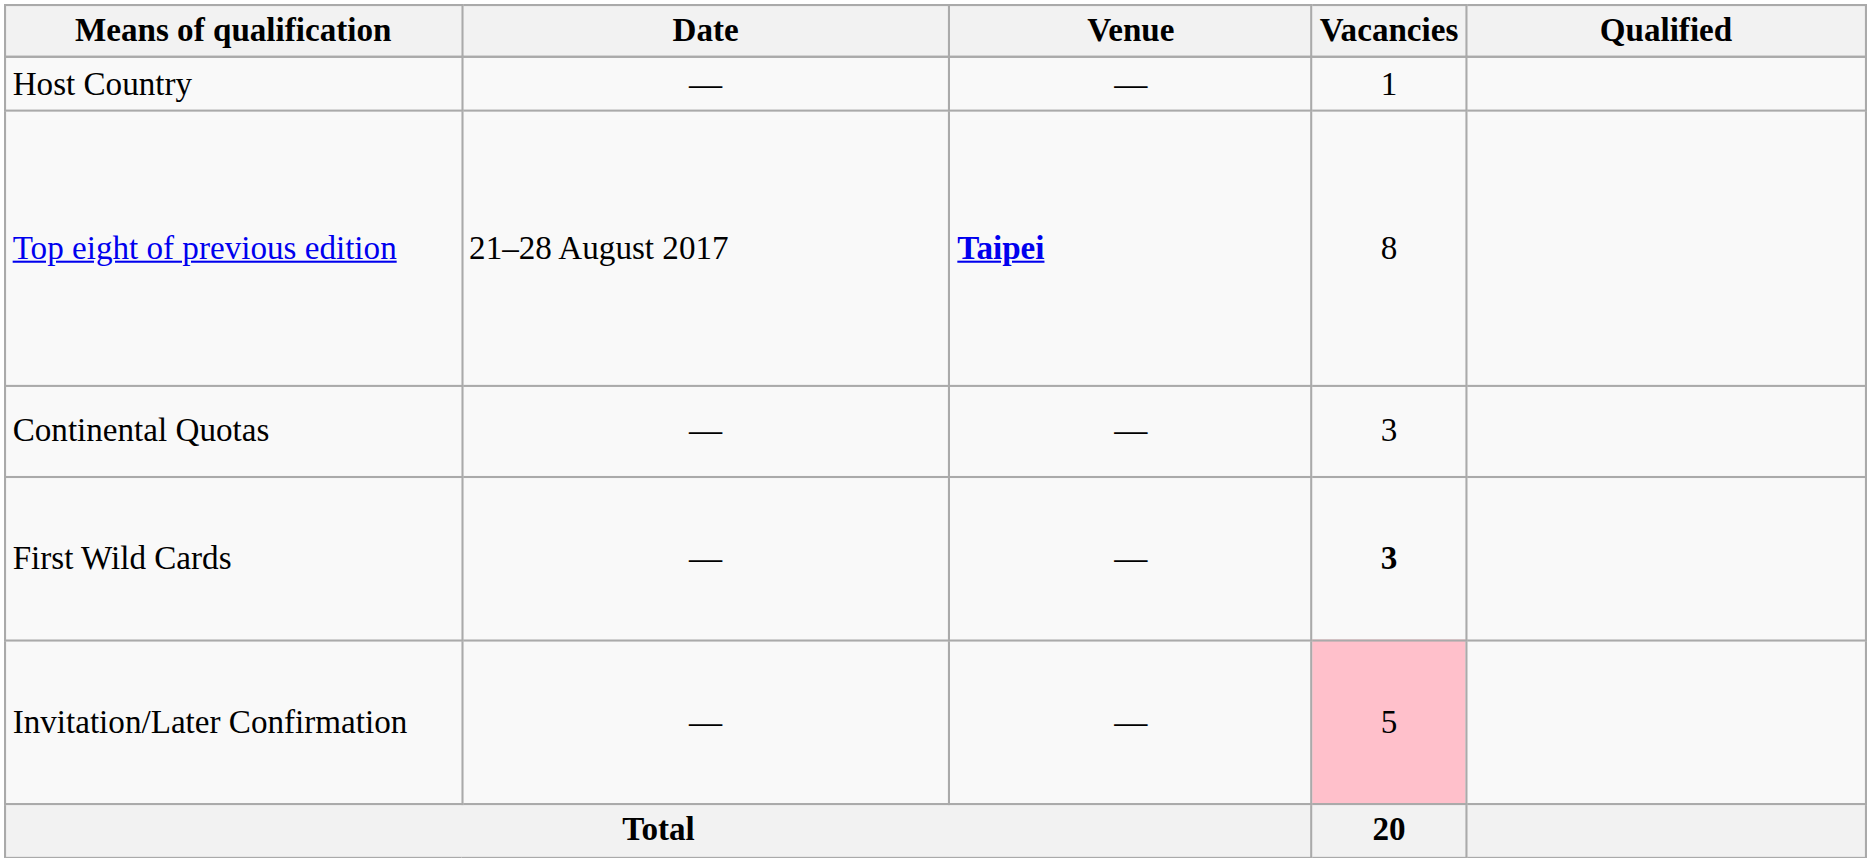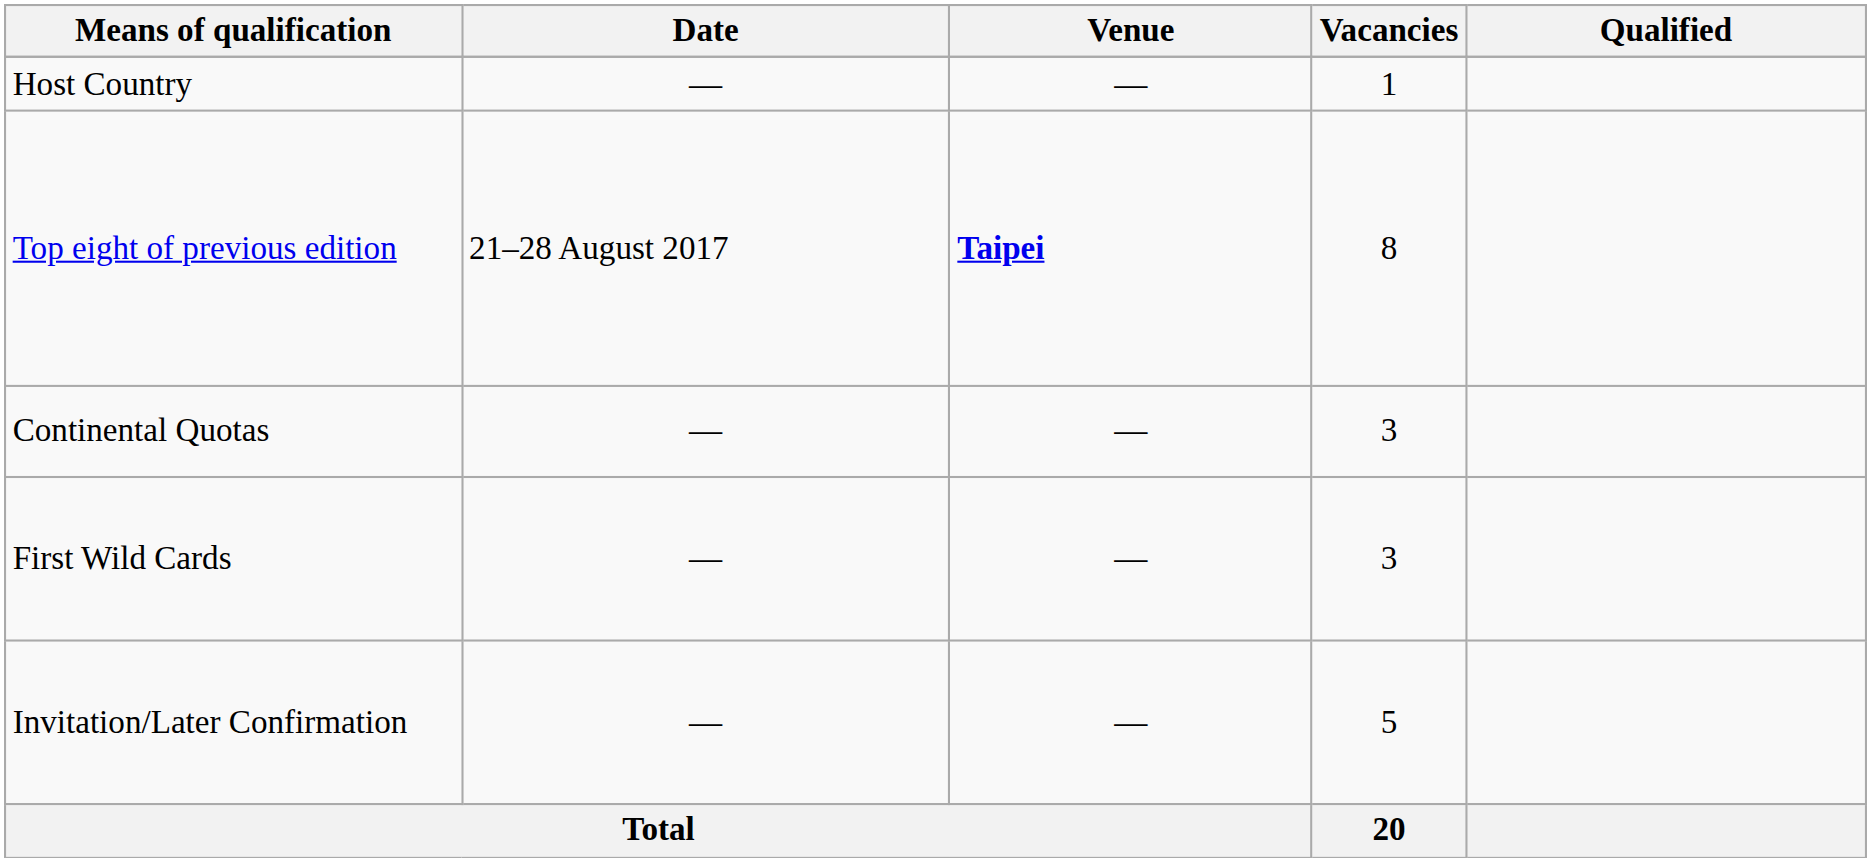(1389, 557) bold -> (1389, 557) normal
(1389, 721) pink background -> (1389, 721) no background
